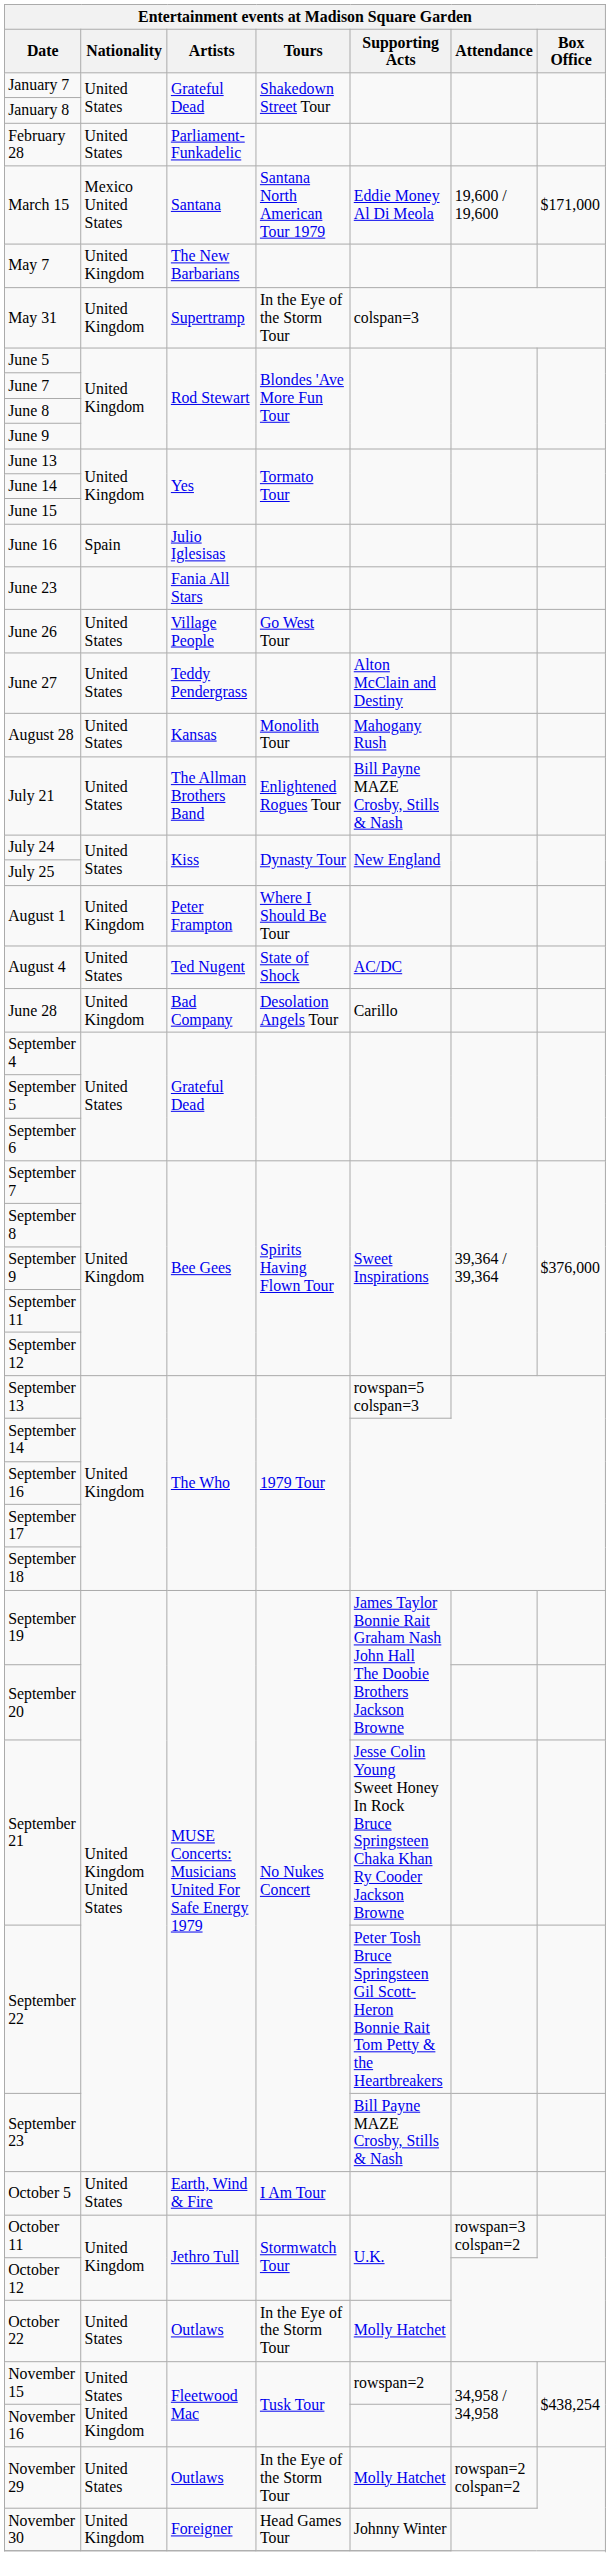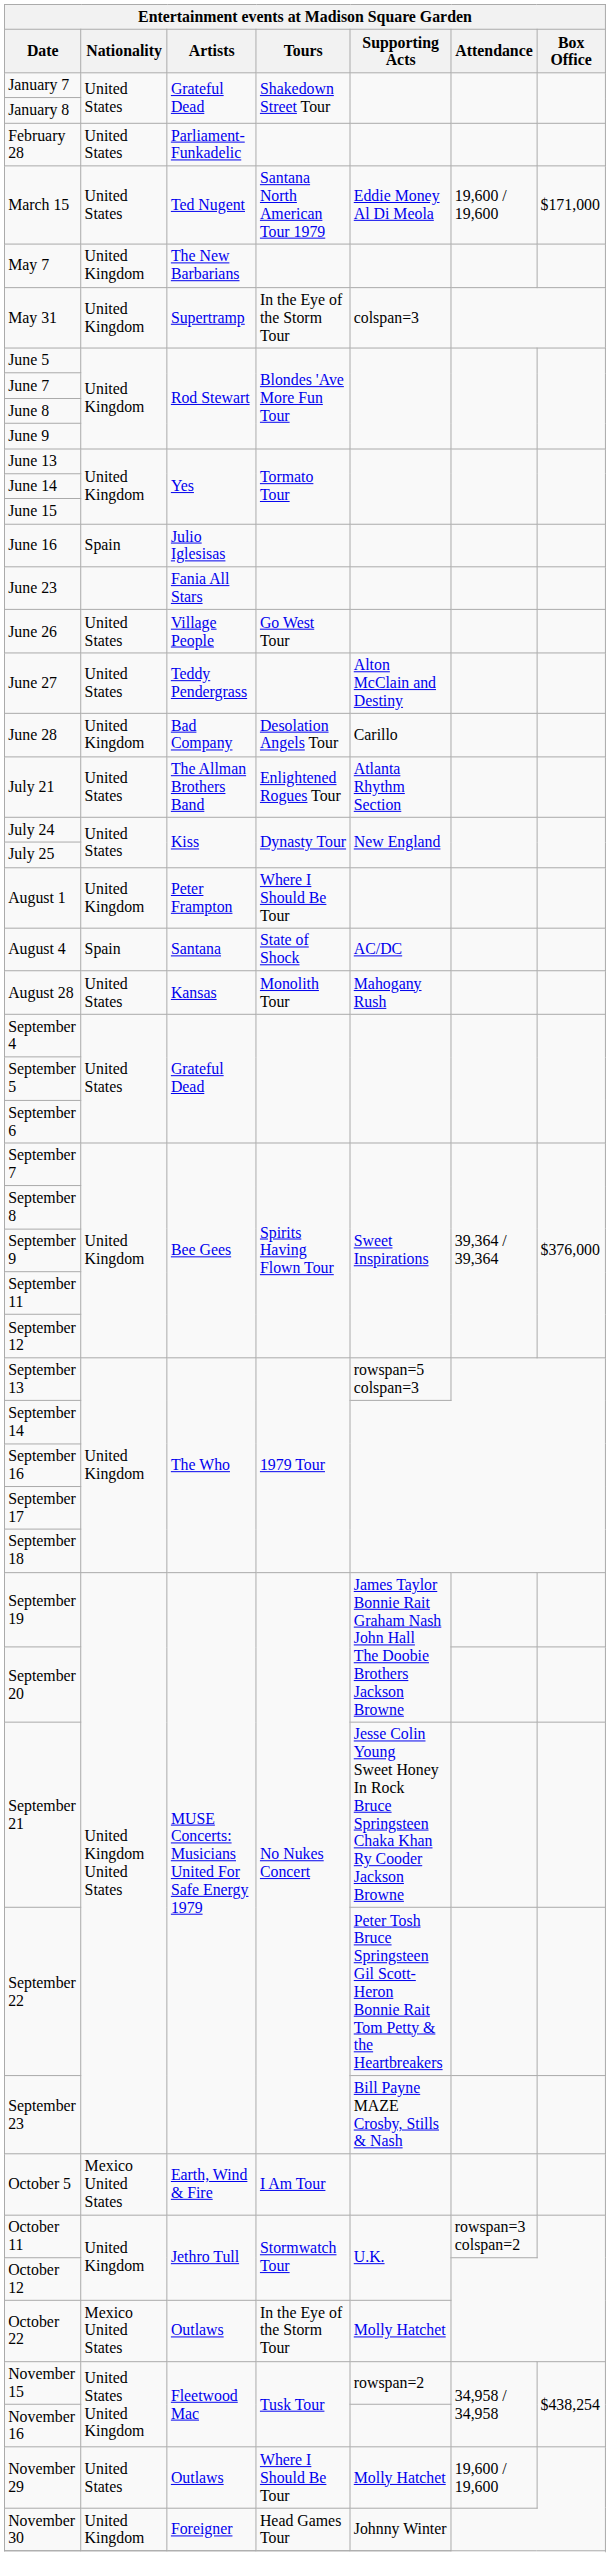(109, 205) Mexico United States -> (106, 205) United States
(196, 205) Santana -> (208, 205) Ted Nugent
rows swapped: (33, 1010) <-> (41, 734)
(396, 795) Bill Payne MAZE Crosby, Stills & Nash -> (379, 786) Atlanta Rhythm Section
(106, 967) United States -> (103, 949) Spain
(208, 967) Ted Nugent -> (196, 949) Santana
(106, 2193) United States -> (109, 2184) Mexico United States
(106, 2330) United States -> (109, 2330) Mexico United States
(301, 2477) In the Eye of the Storm Tour -> (293, 2477) Where I Should Be Tour
(490, 2477) rowspan=2 colspan=2 -> (481, 2477) 19,600 / 19,600
